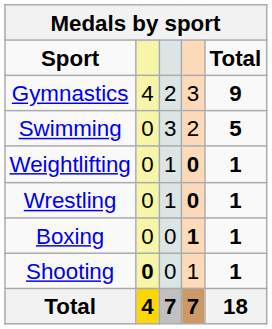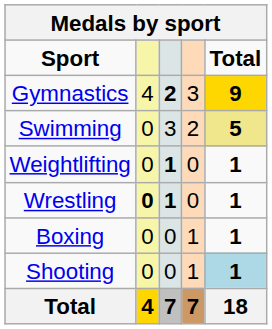(170, 93) normal -> (170, 93) bold
(235, 93) no background -> (235, 93) gold background
(235, 129) no background -> (235, 129) khaki background
(170, 164) normal -> (170, 164) bold
(193, 164) bold -> (193, 164) normal
(147, 200) normal -> (147, 200) bold
(170, 200) normal -> (170, 200) bold
(193, 200) bold -> (193, 200) normal
(193, 235) bold -> (193, 235) normal
(147, 270) bold -> (147, 270) normal
(235, 270) no background -> (235, 270) lightblue background
